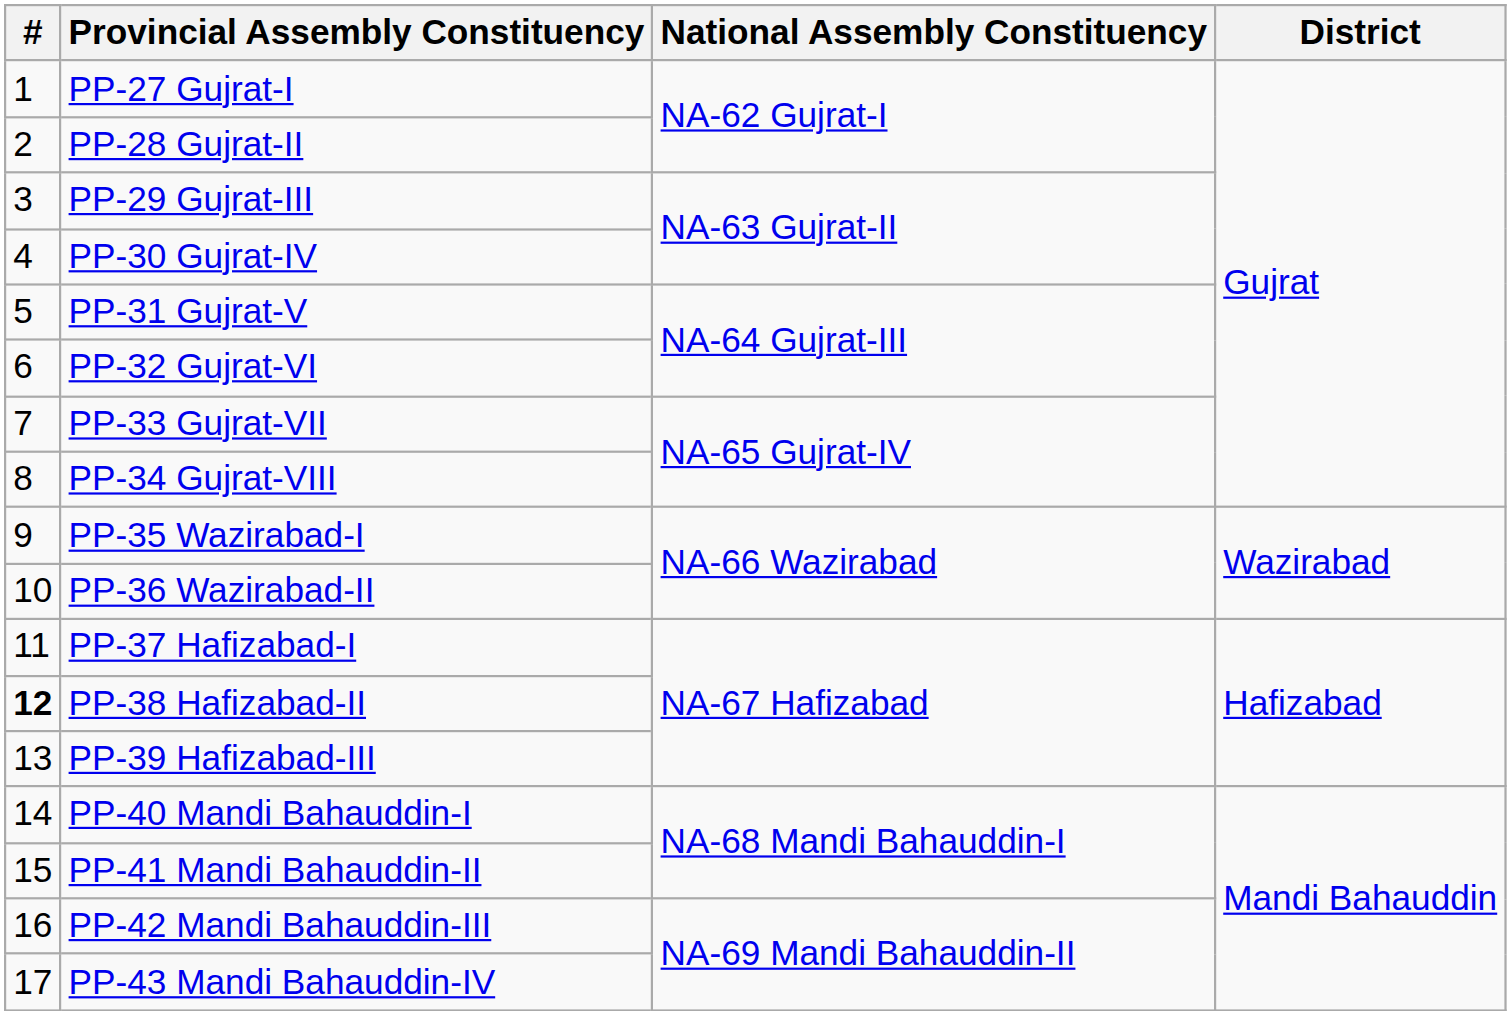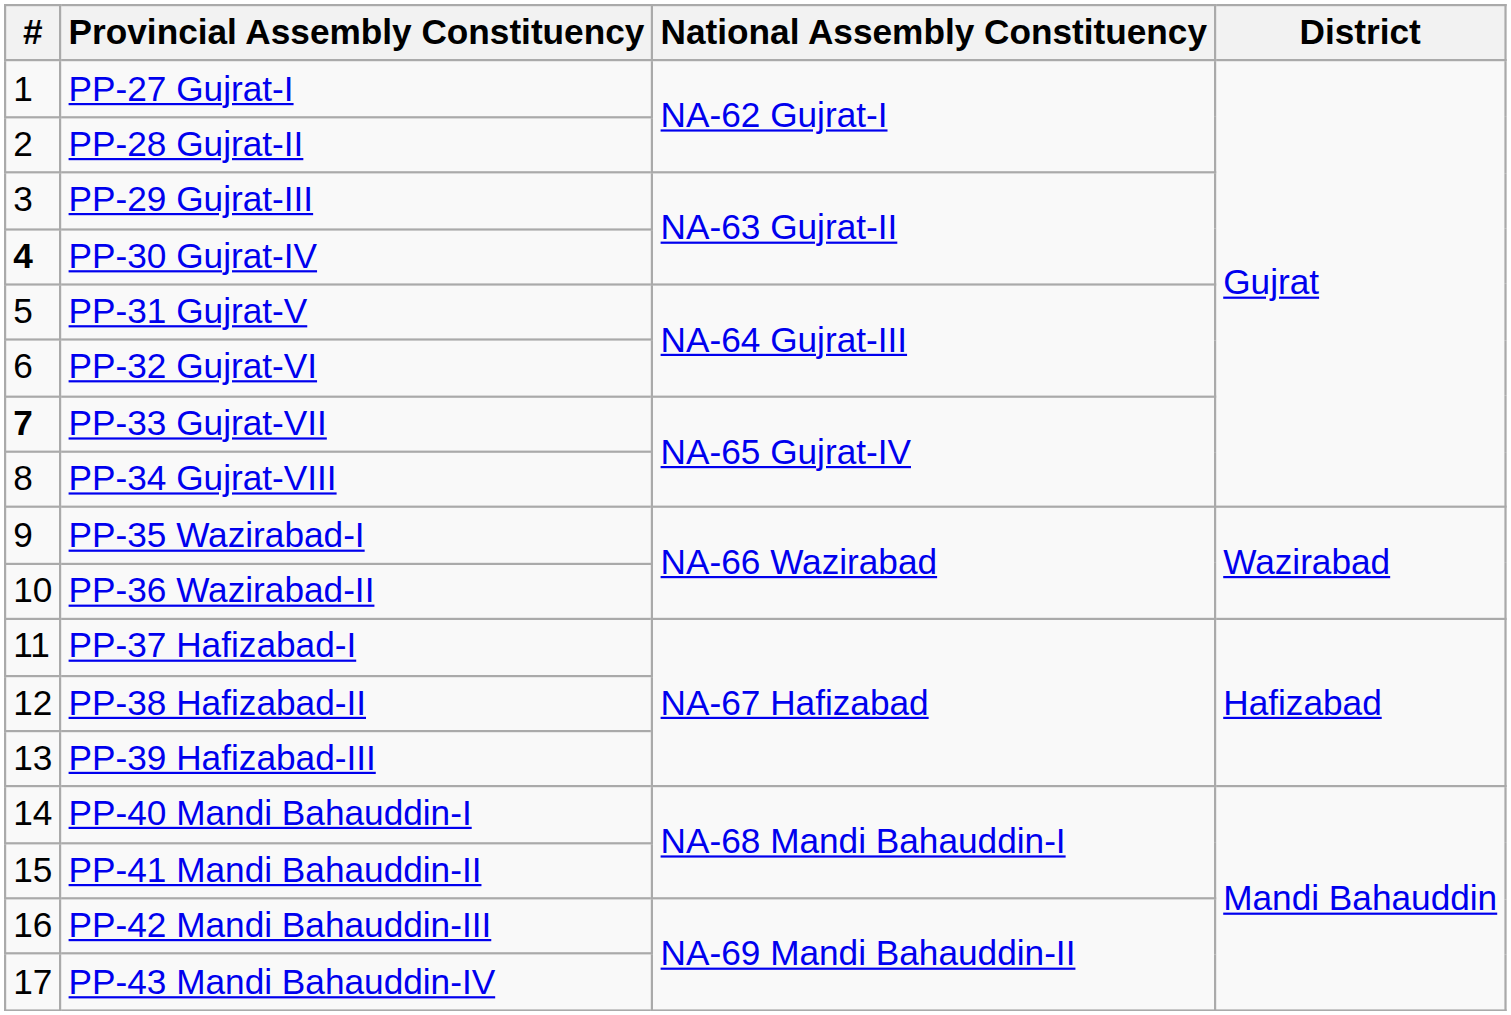(23, 255) normal -> (23, 255) bold
(23, 423) normal -> (23, 423) bold
(33, 702) bold -> (33, 702) normal
